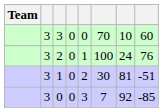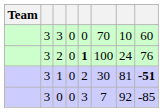(84, 55) normal -> (84, 55) bold
(147, 76) normal -> (147, 76) bold
